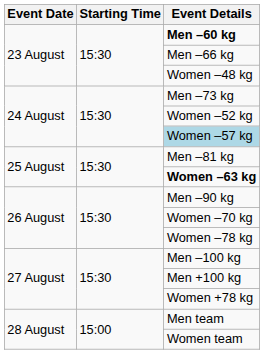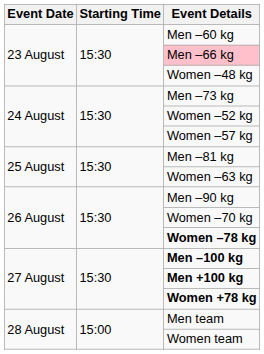(201, 34) bold -> (200, 34) normal
(200, 55) no background -> (200, 55) pink background
(210, 136) lightblue background -> (210, 136) no background
(212, 177) bold -> (210, 177) normal
(210, 237) normal -> (212, 237) bold
(204, 258) normal -> (205, 258) bold
(204, 278) normal -> (205, 278) bold
(210, 298) normal -> (212, 298) bold
